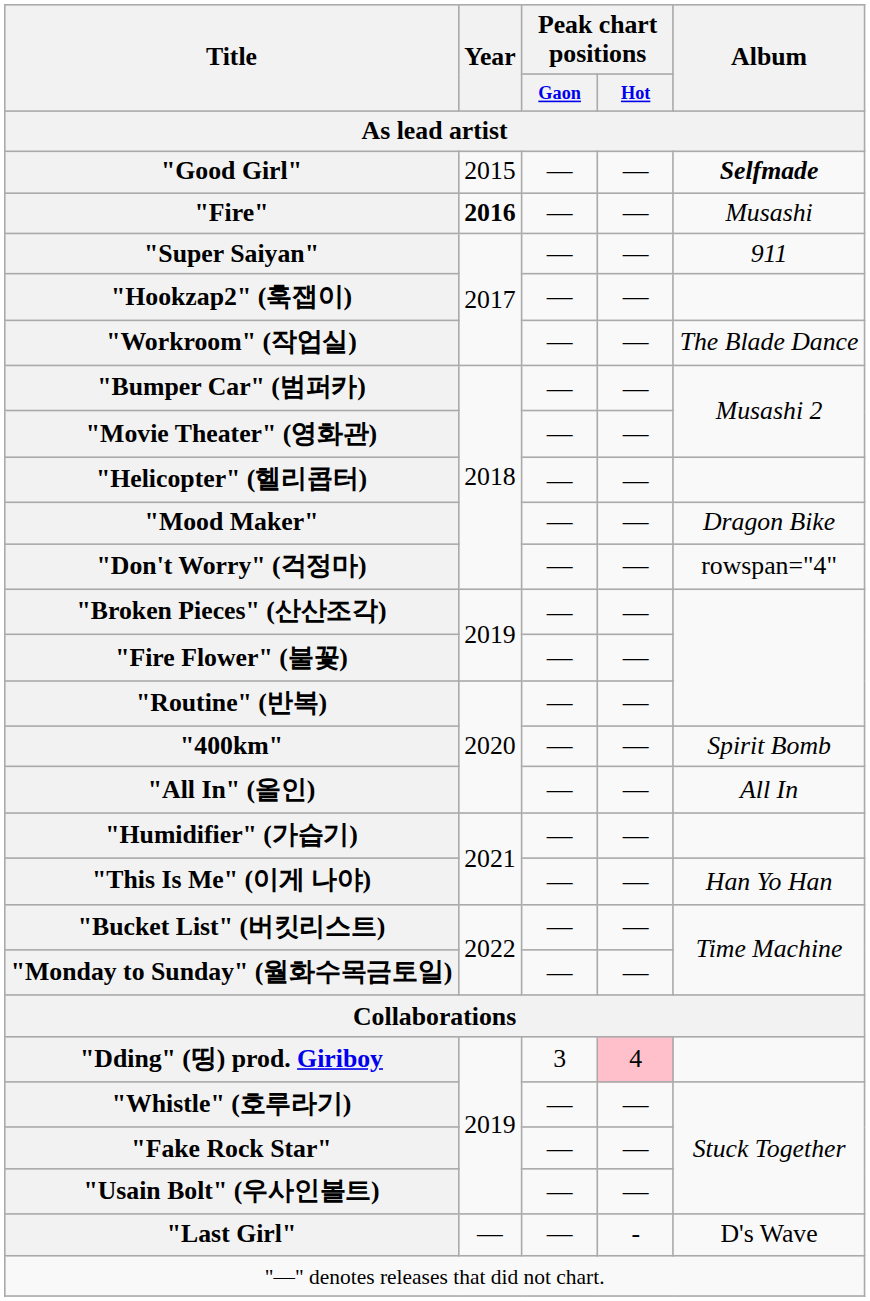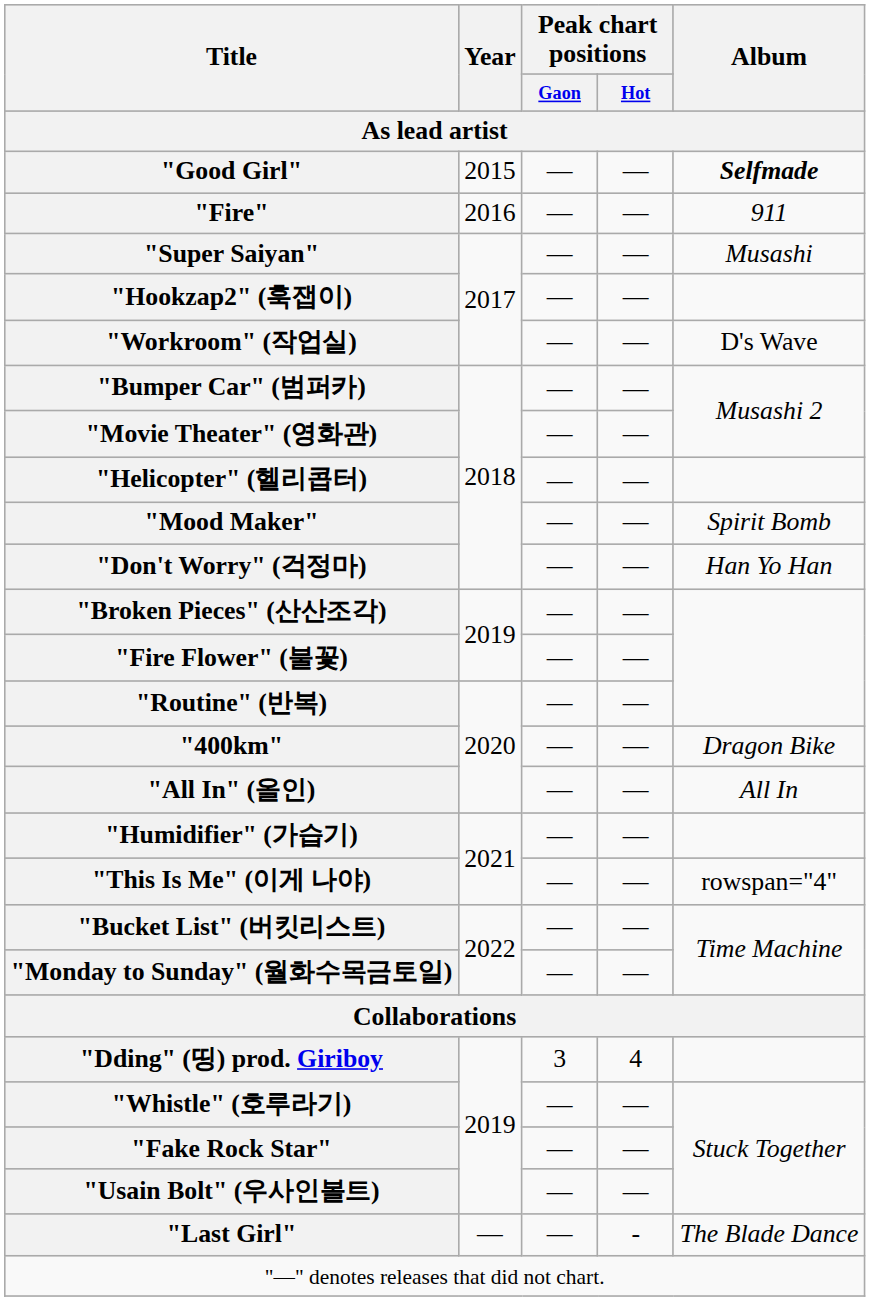(490, 212) bold -> (490, 212) normal
(769, 212) Musashi -> (769, 212) 911
(769, 253) 911 -> (769, 253) Musashi
(769, 342) The Blade Dance -> (769, 342) D's Wave
(769, 522) Dragon Bike -> (769, 522) Spirit Bomb
(769, 565) rowspan="4" -> (769, 565) Han Yo Han
(769, 746) Spirit Bomb -> (769, 746) Dragon Bike
(769, 880) Han Yo Han -> (769, 880) rowspan="4"
(636, 1058) pink background -> (636, 1058) no background
(769, 1234) D's Wave -> (769, 1234) The Blade Dance
